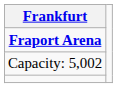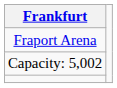(55, 39) bold -> (55, 39) normal
